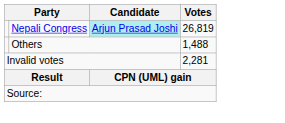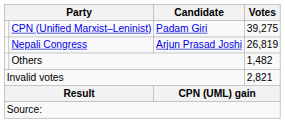+ row: (81, 28)
(135, 28) paleturquoise background -> (199, 45) no background
(195, 45) 1,488 -> (260, 61) 1,482
(195, 61) 2,281 -> (260, 77) 2,821
